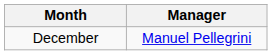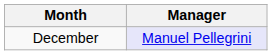(197, 38) no background -> (197, 38) lavender background
